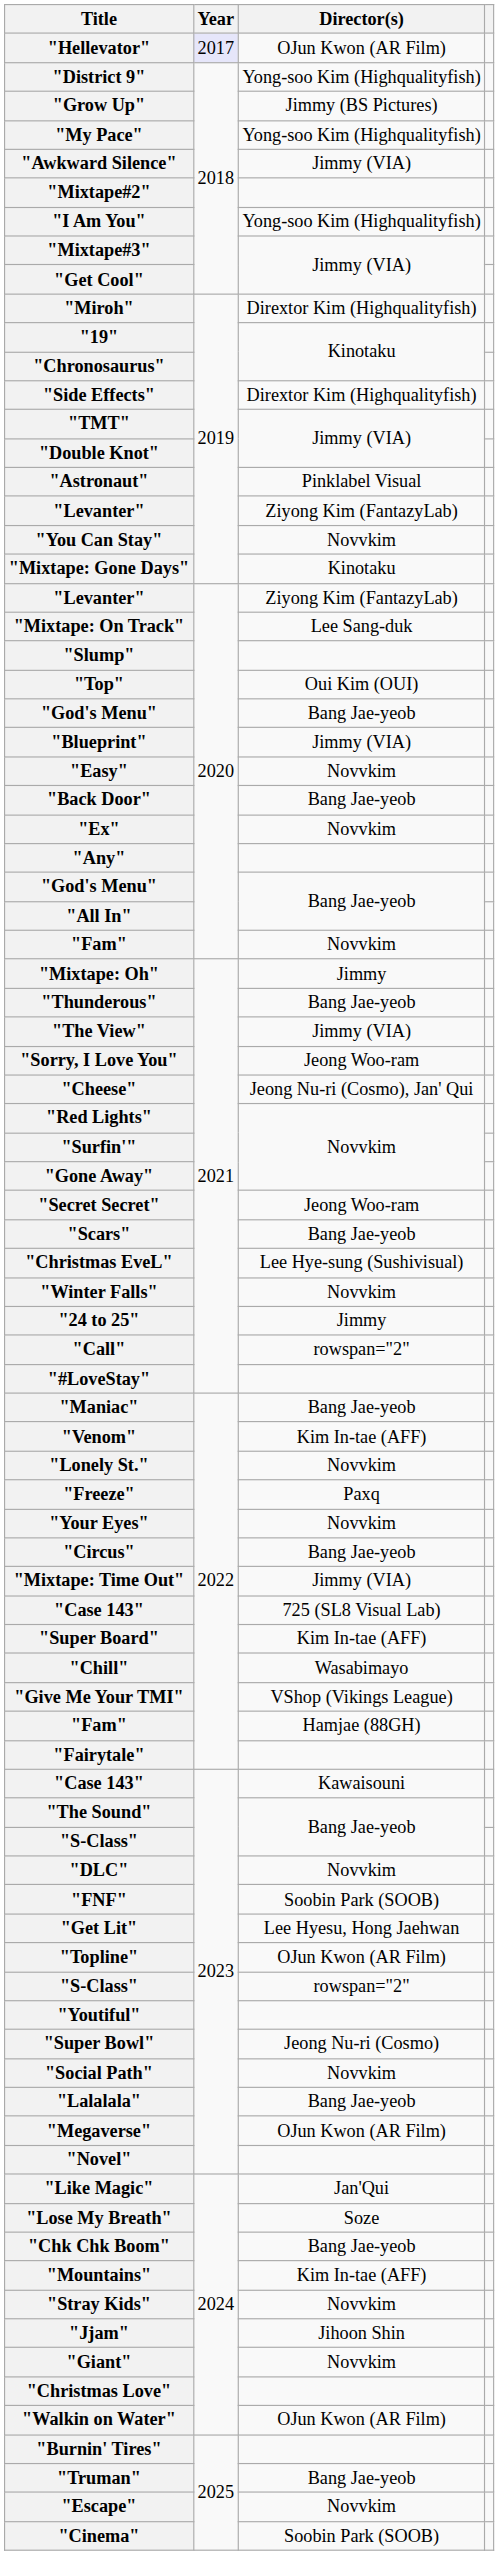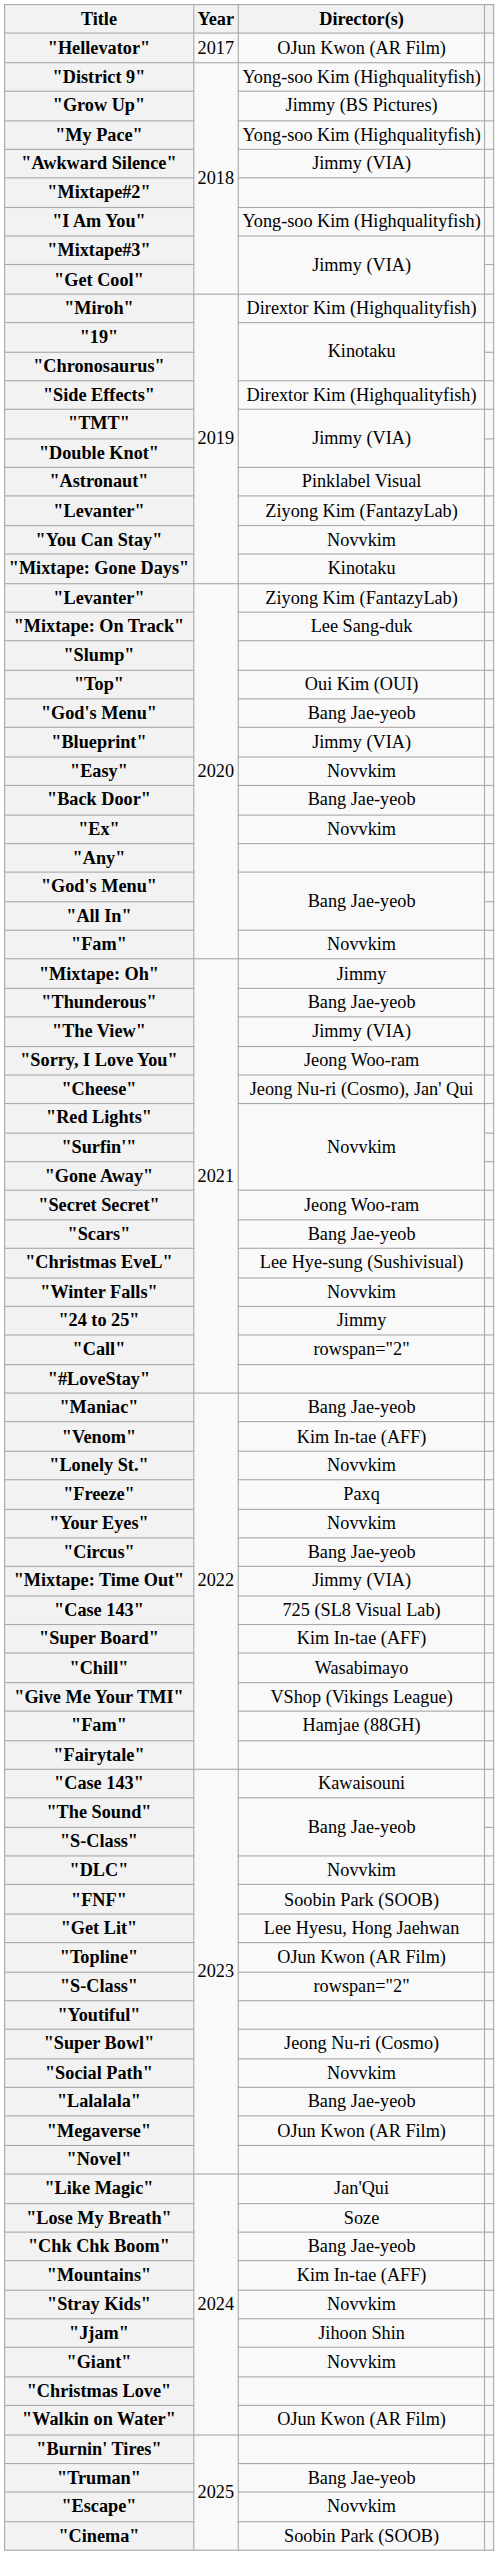(216, 47) lavender background -> (216, 47) no background
